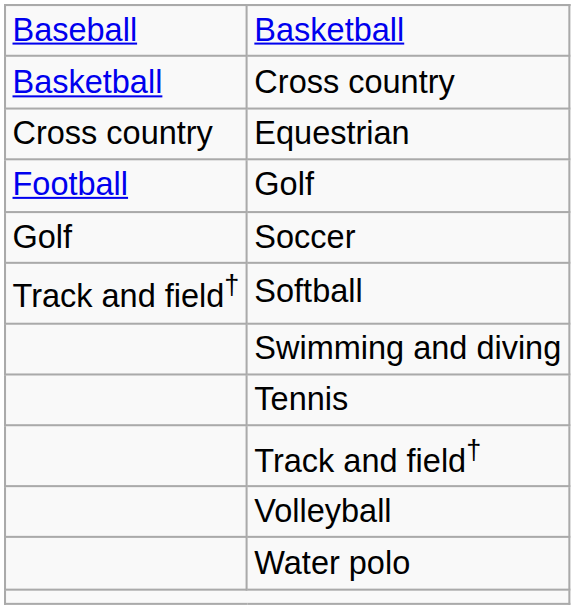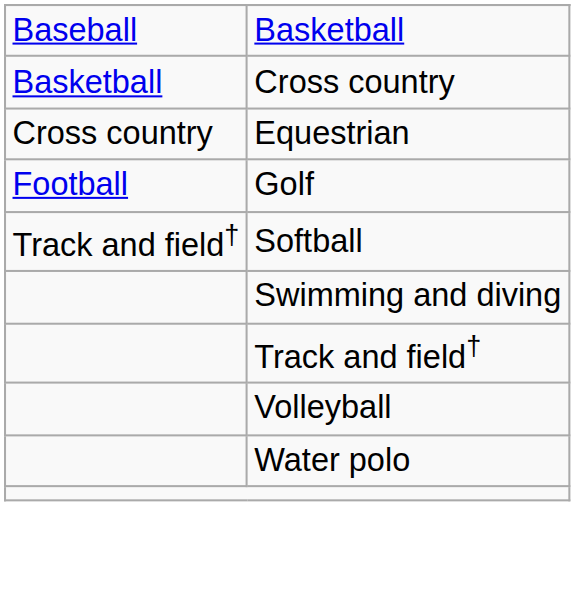- row: (305, 236)
- row: (301, 399)
